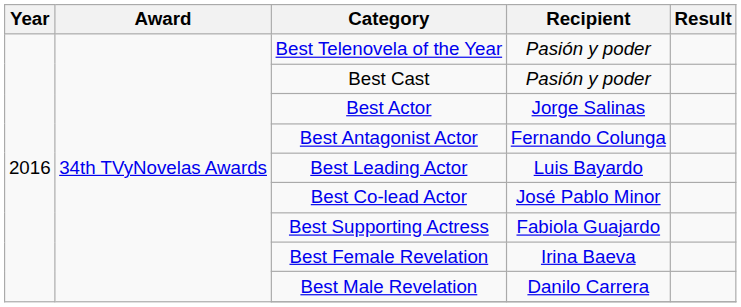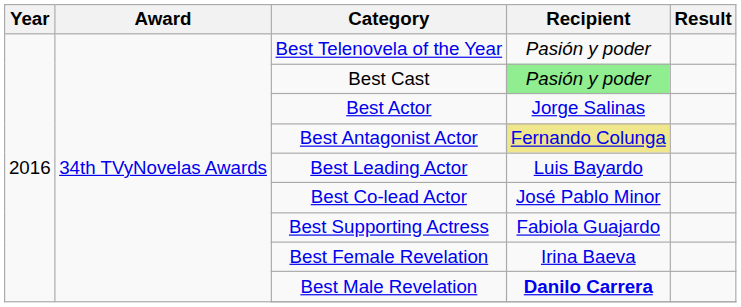(588, 78) no background -> (588, 78) lightgreen background
(588, 138) no background -> (588, 138) khaki background
(588, 286) normal -> (588, 286) bold
